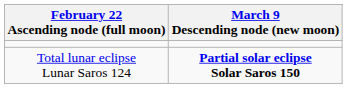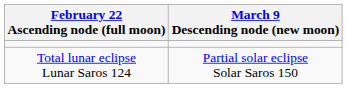(255, 65) bold -> (255, 65) normal
